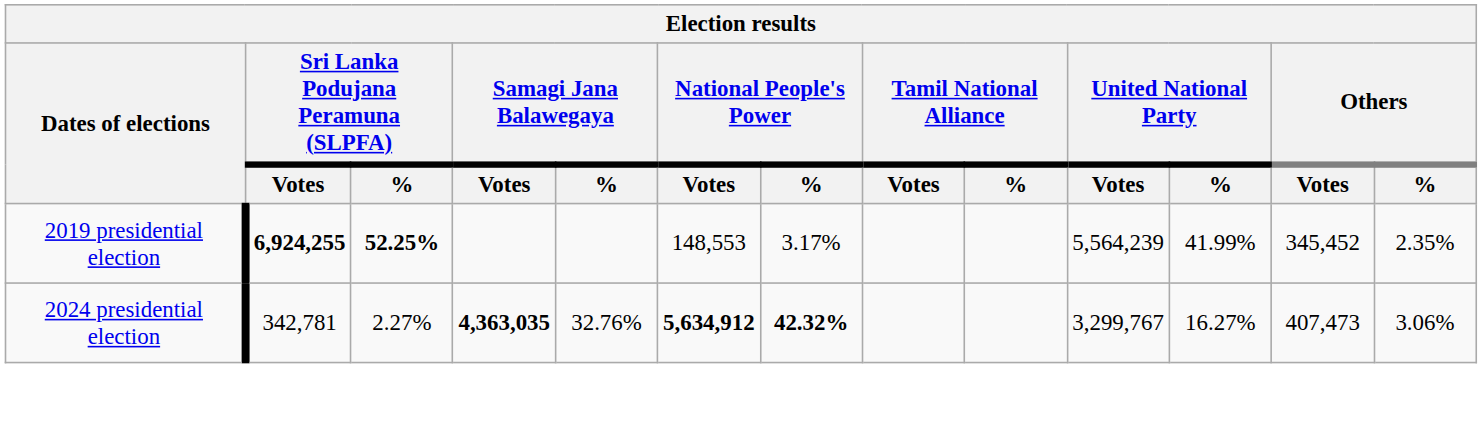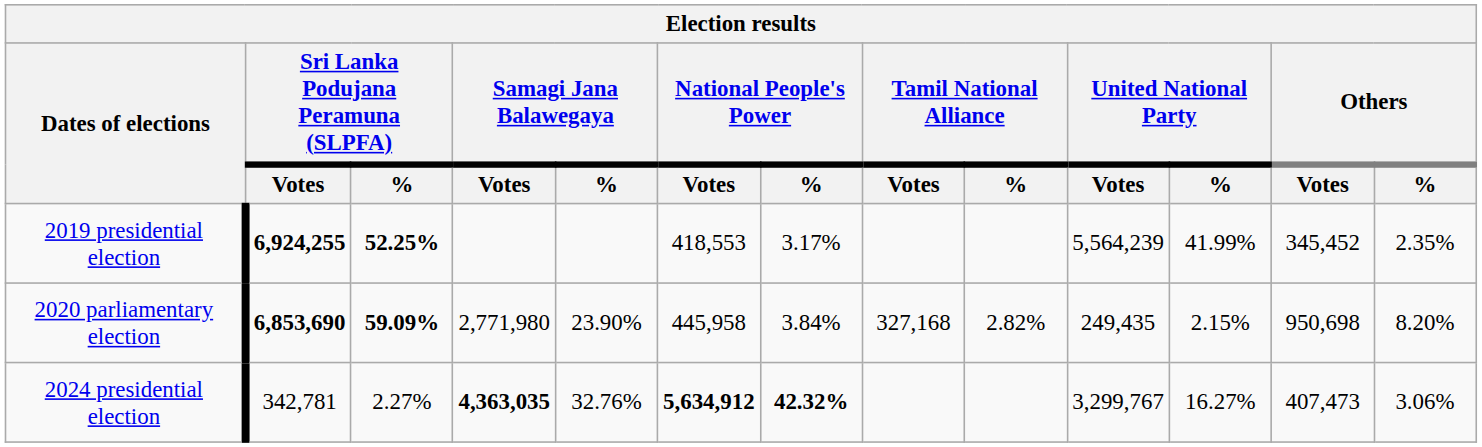(709, 243) 148,553 -> (709, 243) 418,553
+ row: (124, 323)
